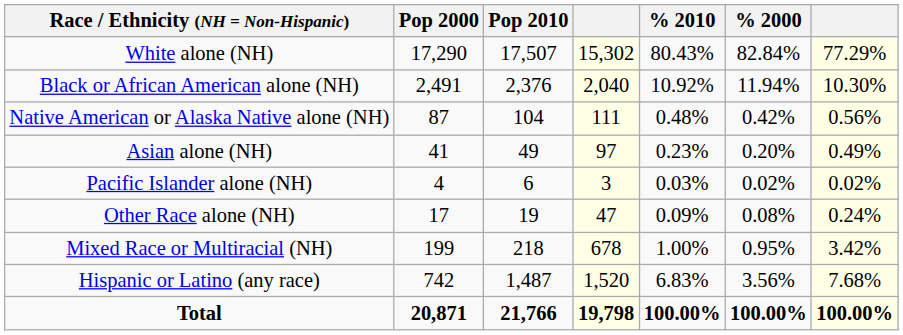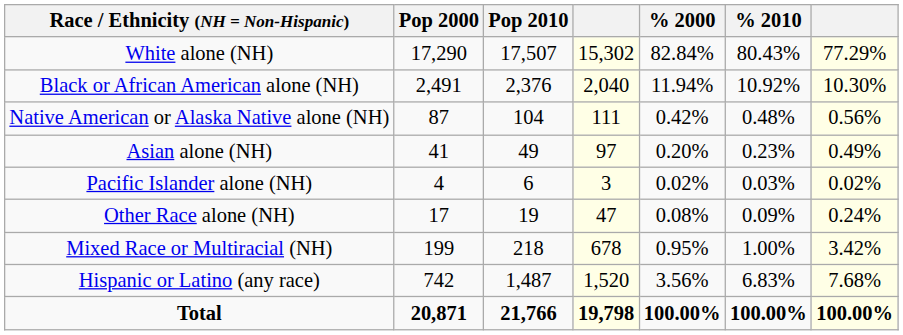columns swapped: (768, 20) <-> (682, 20)
